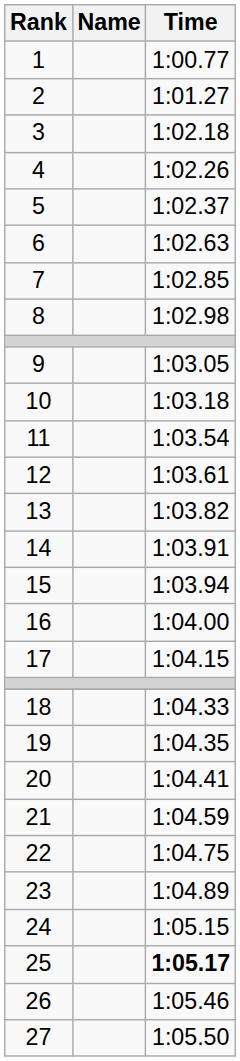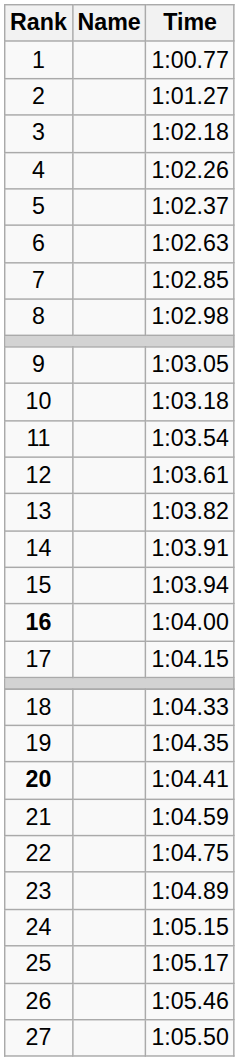(38, 622) normal -> (38, 622) bold
(38, 780) normal -> (38, 780) bold
(191, 964) bold -> (190, 964) normal
